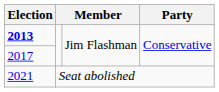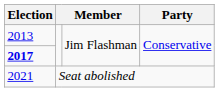(20, 35) bold -> (20, 35) normal
(20, 55) normal -> (20, 55) bold
